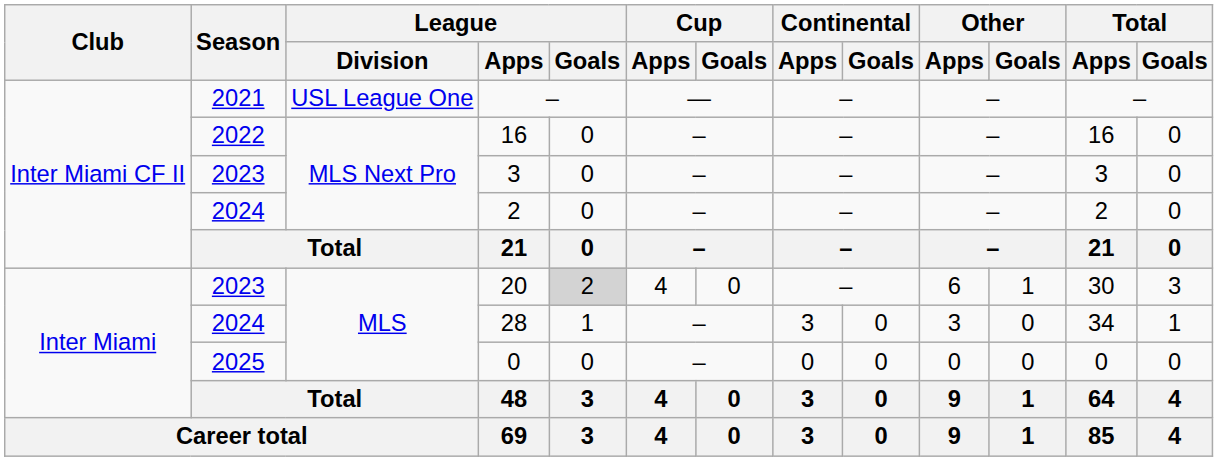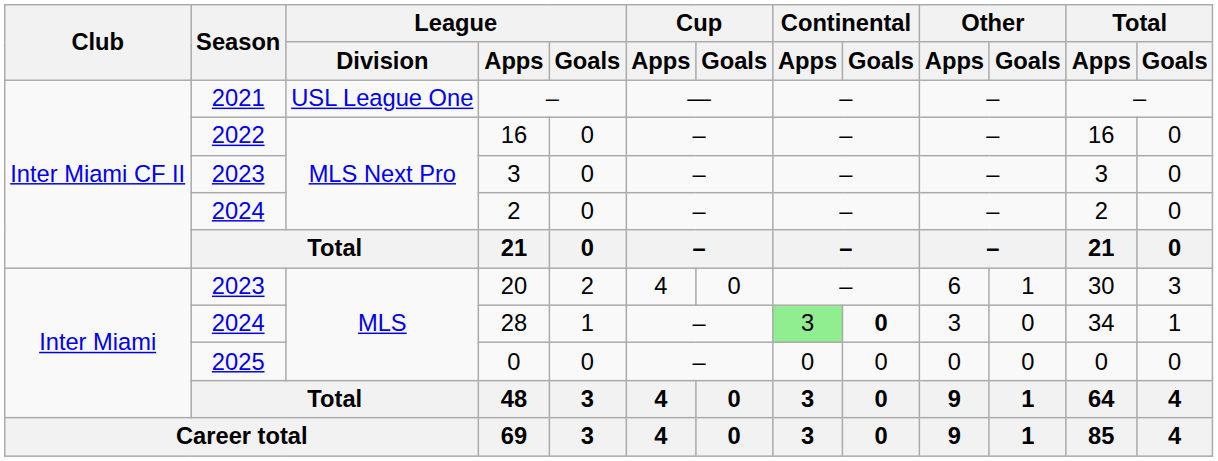(587, 286) lightgrey background -> (587, 286) no background
(808, 323) no background -> (808, 323) lightgreen background
(881, 323) normal -> (881, 323) bold
